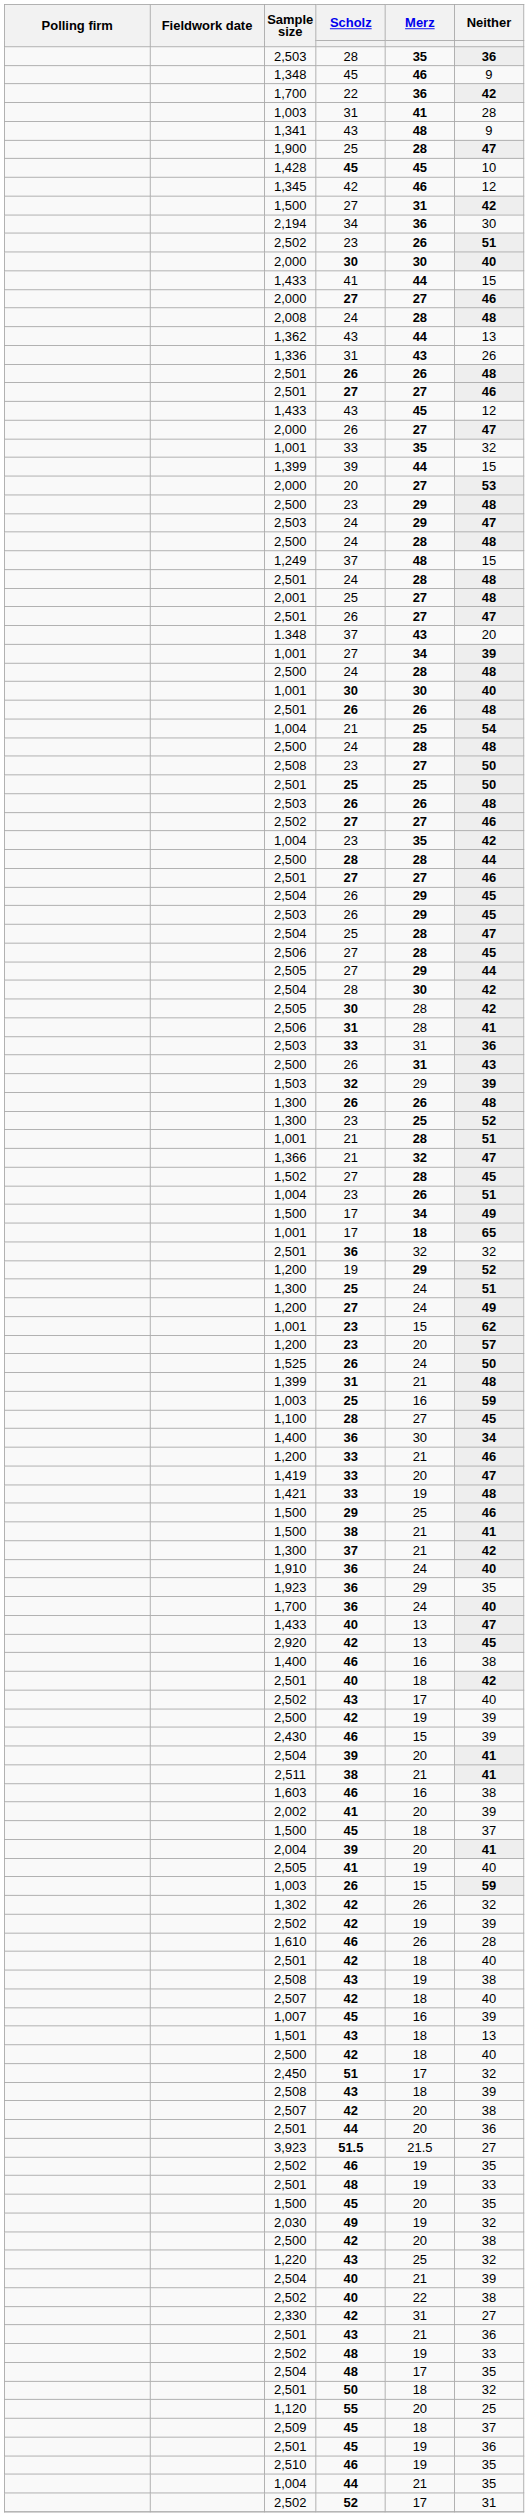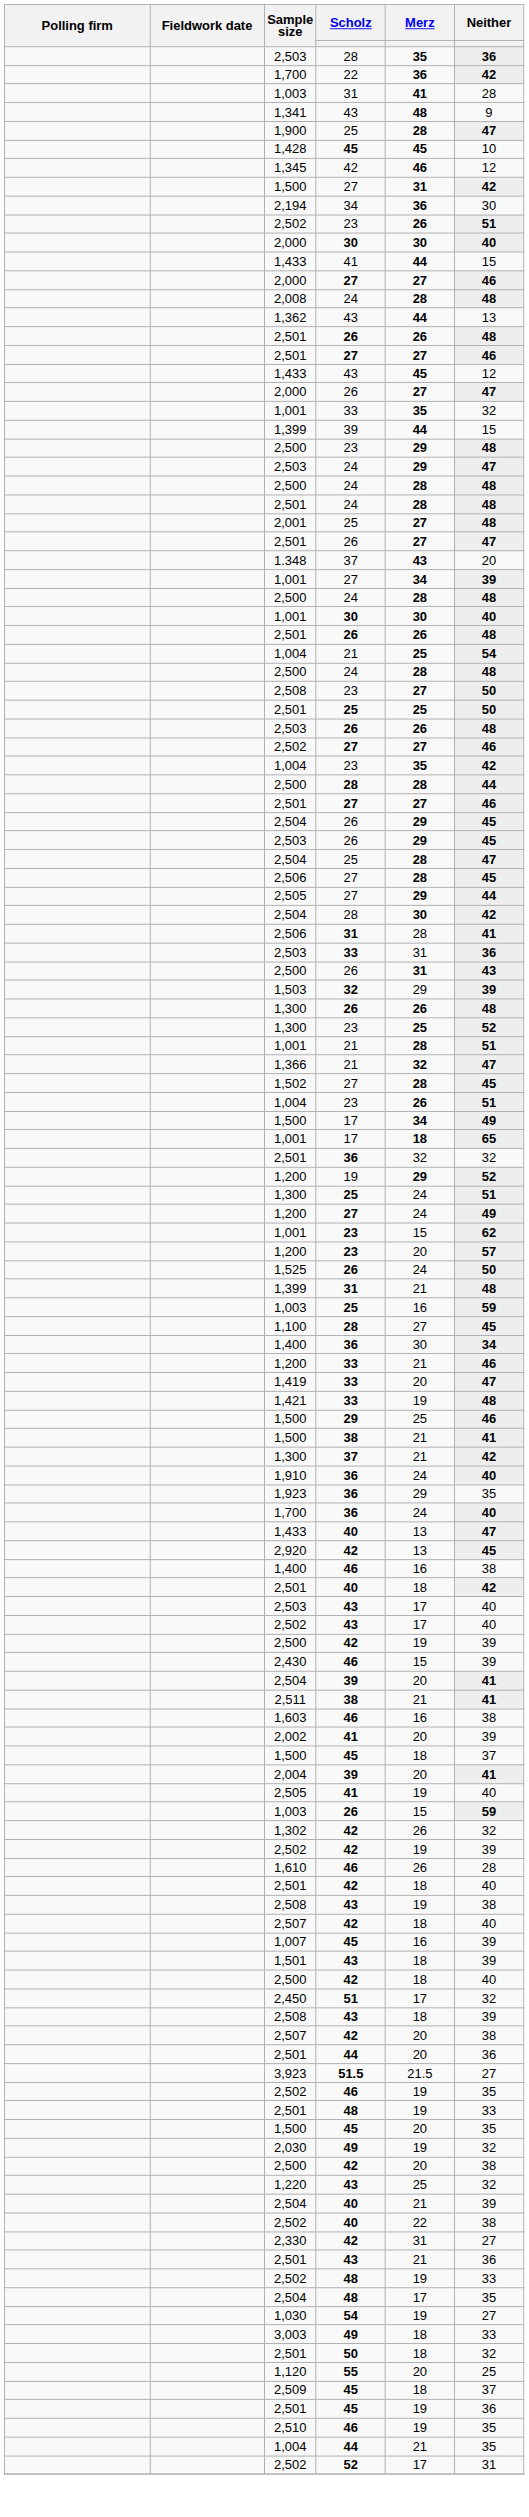- row: (290, 75)
- row: (290, 355)
- row: (290, 486)
- row: (290, 560)
- row: (290, 1009)
+ row: (290, 1606)
(489, 2036) 13 -> (489, 1961) 39
+ row: (290, 2316)
+ row: (290, 2335)
